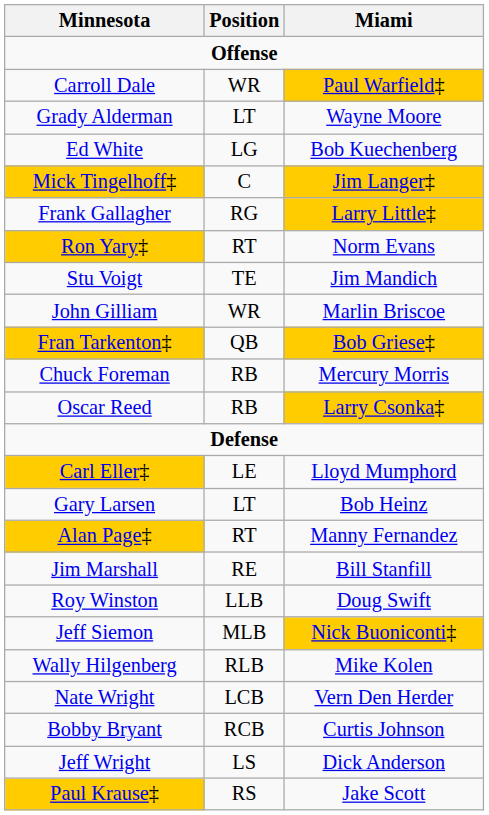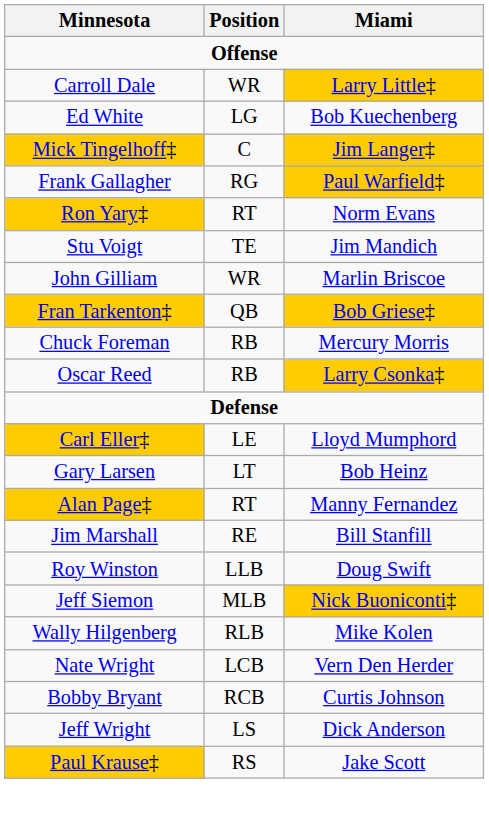(384, 85) Paul Warfield‡ -> (384, 85) Larry Little‡
- row: (105, 117)
(384, 213) Larry Little‡ -> (384, 181) Paul Warfield‡
